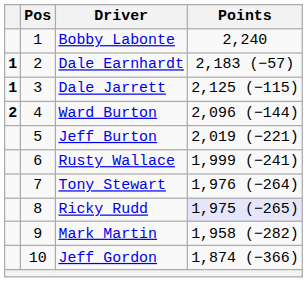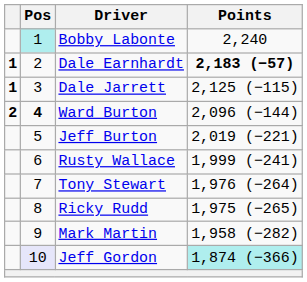(38, 41) no background -> (38, 41) paleturquoise background
(245, 65) normal -> (245, 65) bold
(38, 114) normal -> (38, 114) bold
(245, 210) lavender background -> (245, 210) no background
(38, 258) no background -> (38, 258) lavender background
(245, 258) no background -> (245, 258) paleturquoise background
